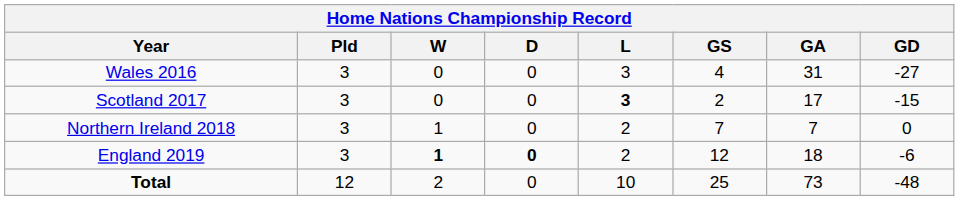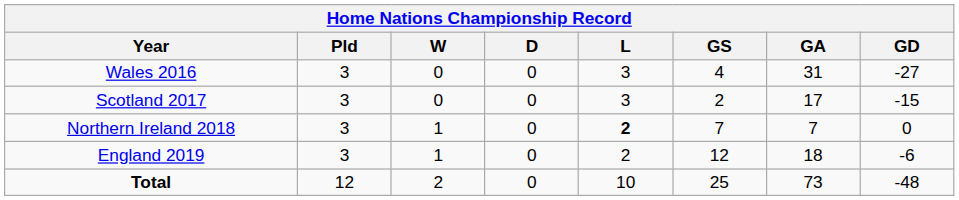(626, 101) bold -> (626, 101) normal
(626, 128) normal -> (626, 128) bold
(438, 155) bold -> (438, 155) normal
(532, 155) bold -> (532, 155) normal
